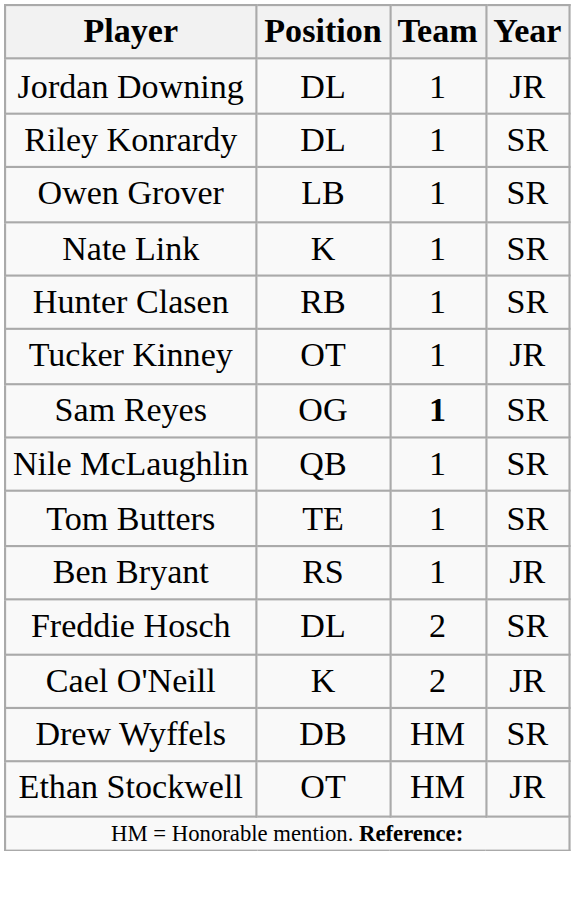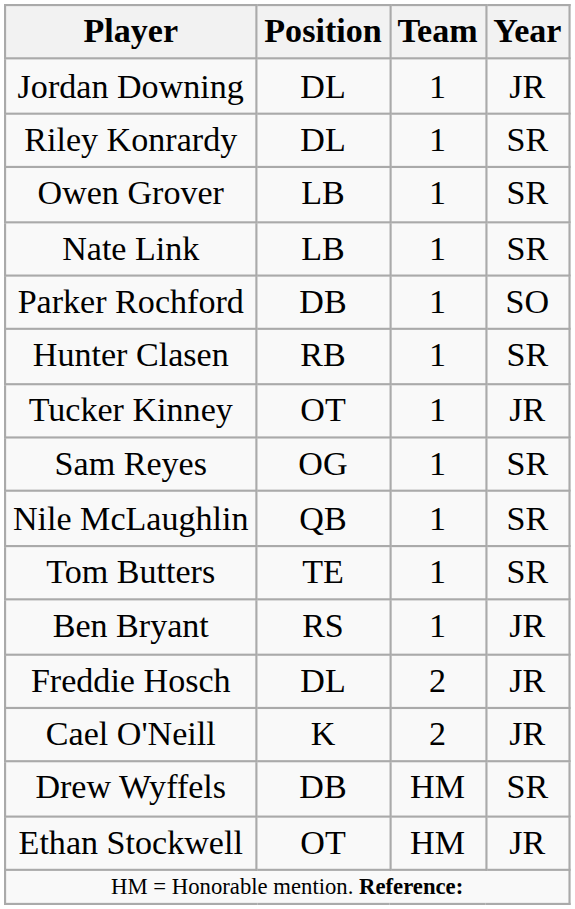(323, 247) K -> (323, 247) LB
+ row: (131, 301)
(437, 409) bold -> (437, 463) normal
(527, 626) SR -> (527, 680) JR
